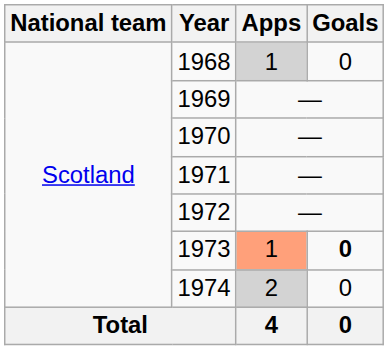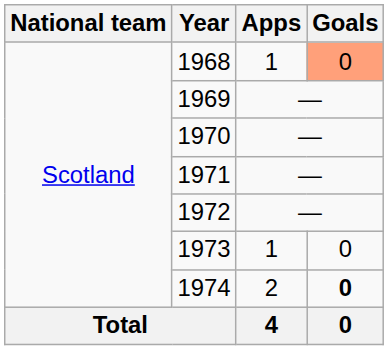(271, 61) lightgrey background -> (271, 61) no background
(345, 61) no background -> (345, 61) lightsalmon background
(271, 250) lightsalmon background -> (271, 250) no background
(345, 250) bold -> (345, 250) normal
(271, 288) lightgrey background -> (271, 288) no background
(345, 288) normal -> (345, 288) bold
